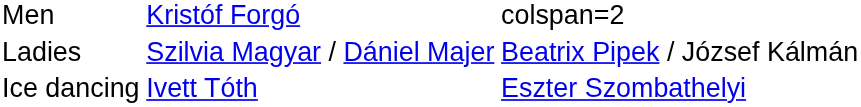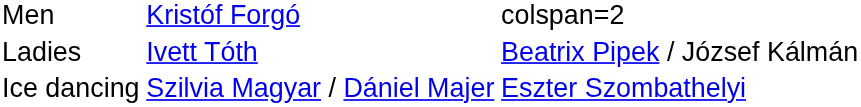(320, 51) Szilvia Magyar / Dániel Majer -> (202, 51) Ivett Tóth
(202, 88) Ivett Tóth -> (320, 88) Szilvia Magyar / Dániel Majer
